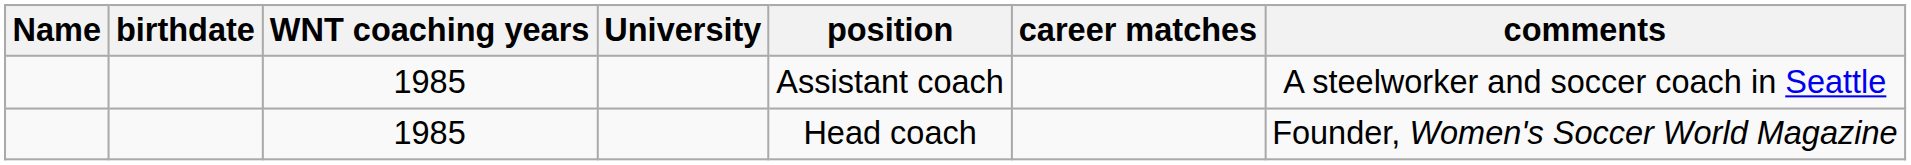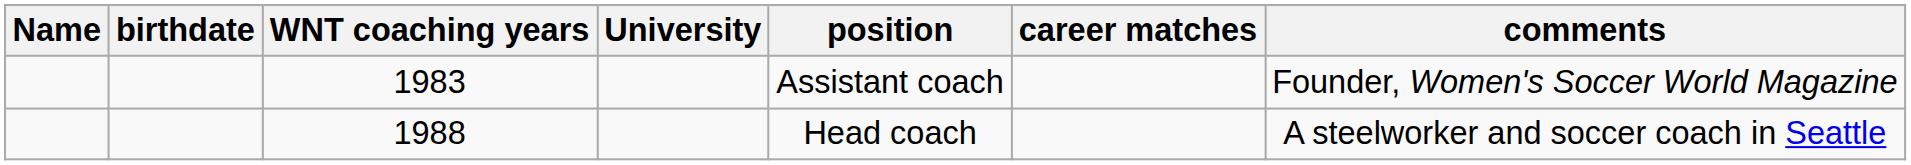(430, 81) 1985 -> (430, 81) 1983
(1585, 81) A steelworker and soccer coach in Seattle -> (1585, 81) Founder, Women's Soccer World Magazine
(430, 133) 1985 -> (430, 133) 1988
(1585, 133) Founder, Women's Soccer World Magazine -> (1585, 133) A steelworker and soccer coach in Seattle
